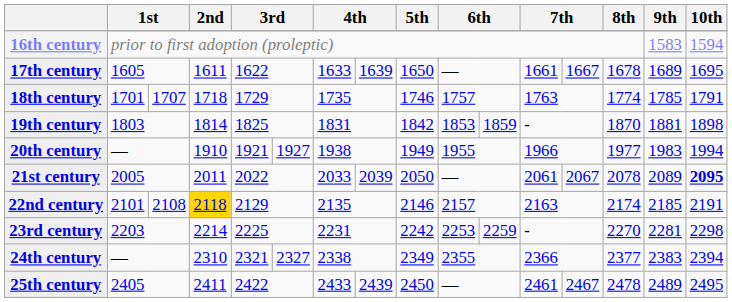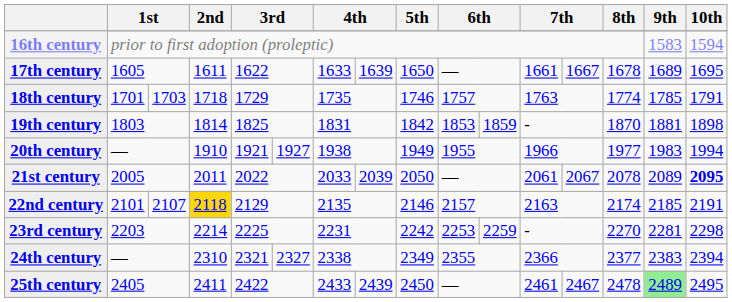(169, 97) 1707 -> (169, 97) 1703
(169, 204) 2108 -> (169, 204) 2107
(665, 284) no background -> (665, 284) lightgreen background
